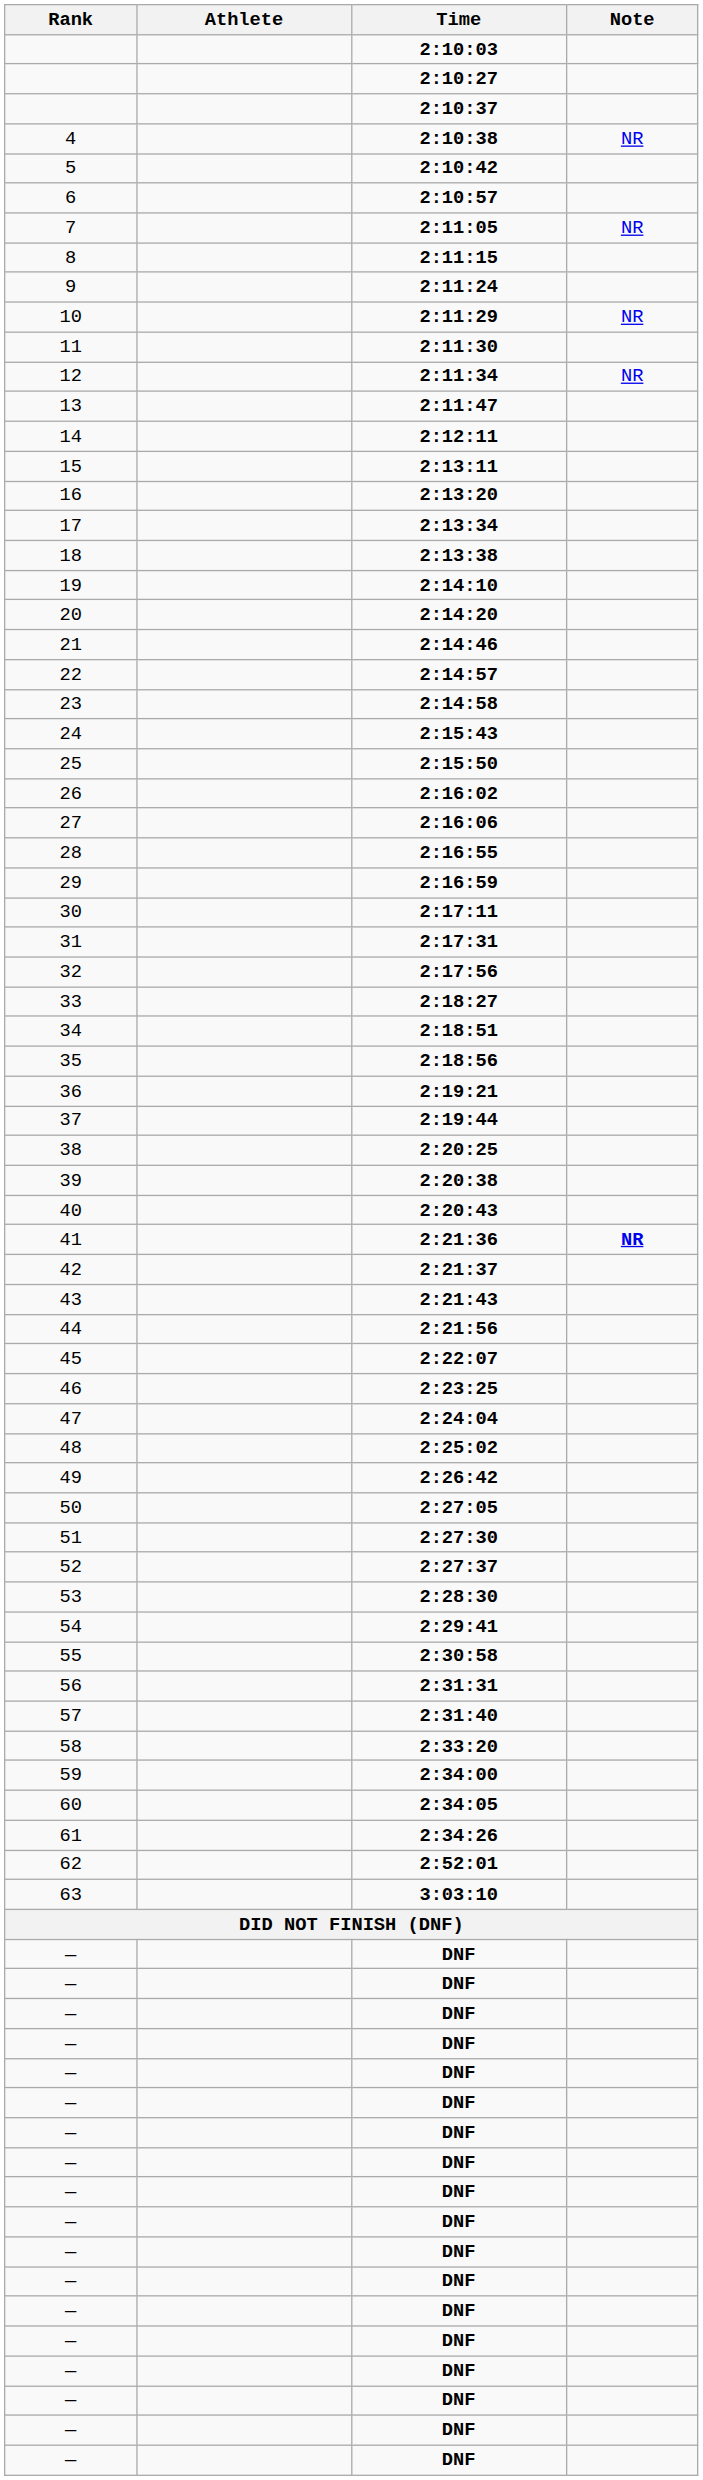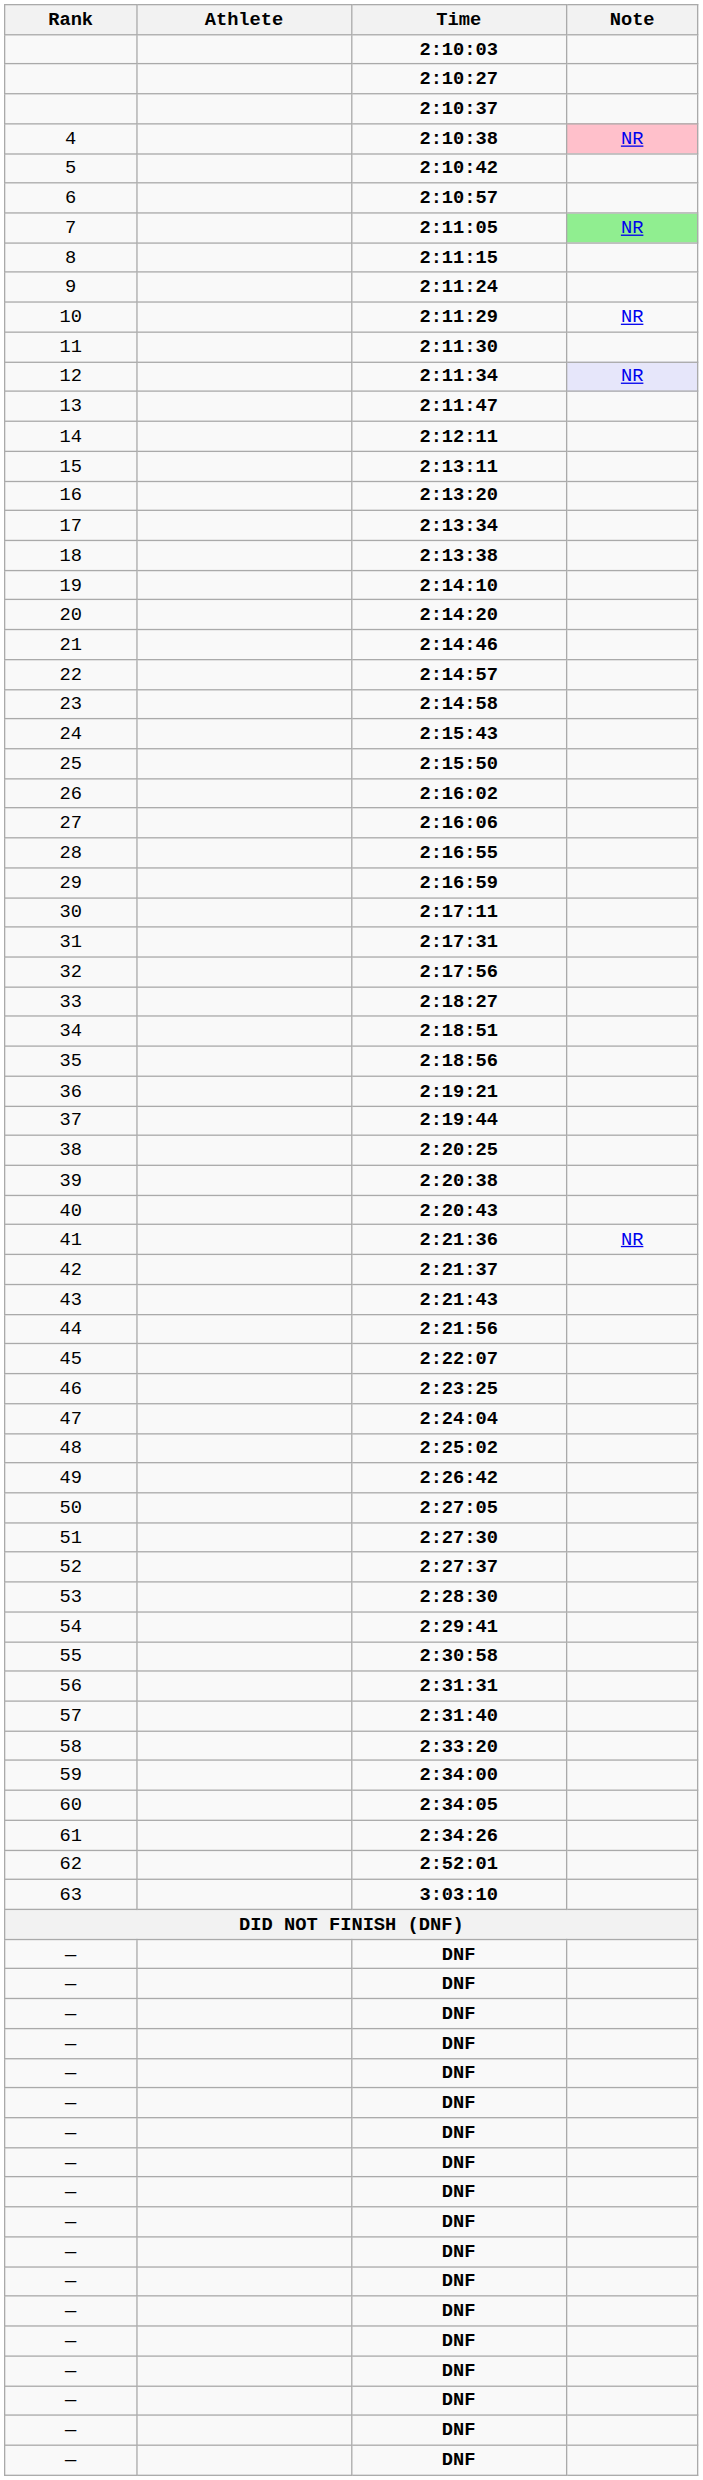(632, 139) no background -> (632, 139) pink background
(632, 228) no background -> (632, 228) lightgreen background
(632, 377) no background -> (632, 377) lavender background
(632, 1240) bold -> (632, 1240) normal
